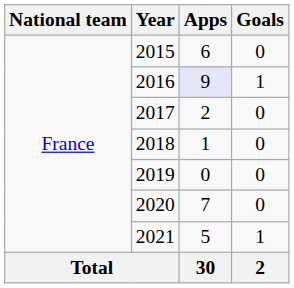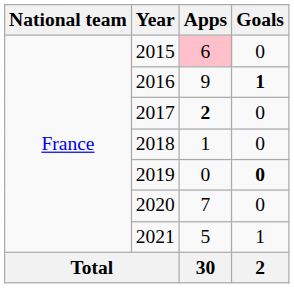(205, 50) no background -> (205, 50) pink background
(205, 81) lavender background -> (205, 81) no background
(260, 81) normal -> (260, 81) bold
(205, 112) normal -> (205, 112) bold
(260, 174) normal -> (260, 174) bold
